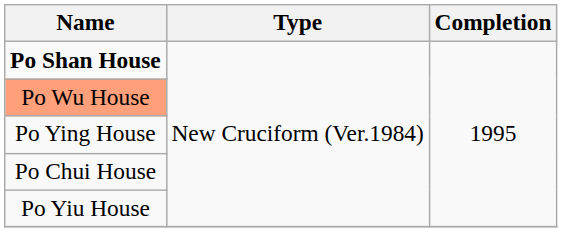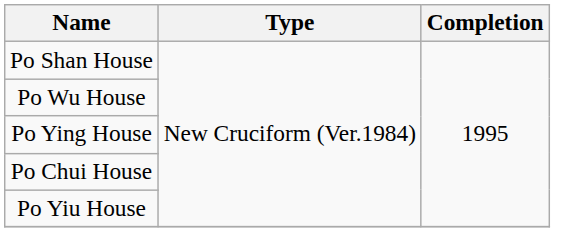(85, 60) bold -> (81, 60) normal
(85, 97) lightsalmon background -> (81, 97) no background
